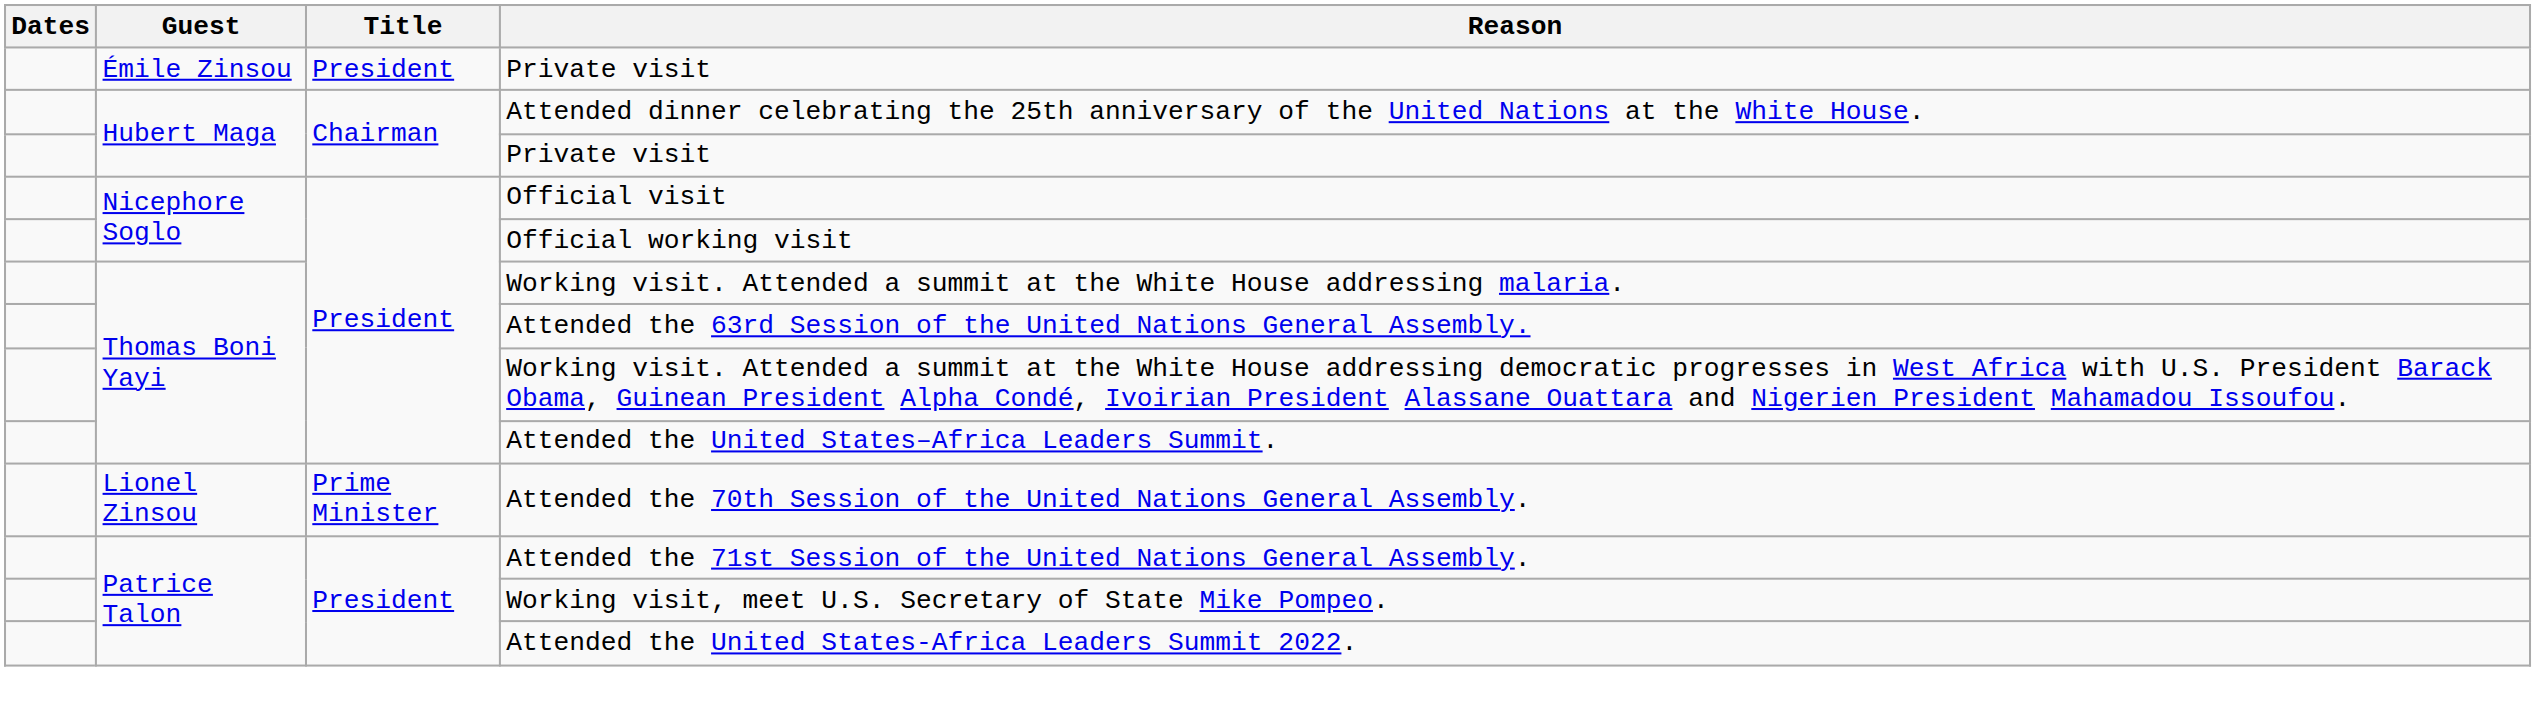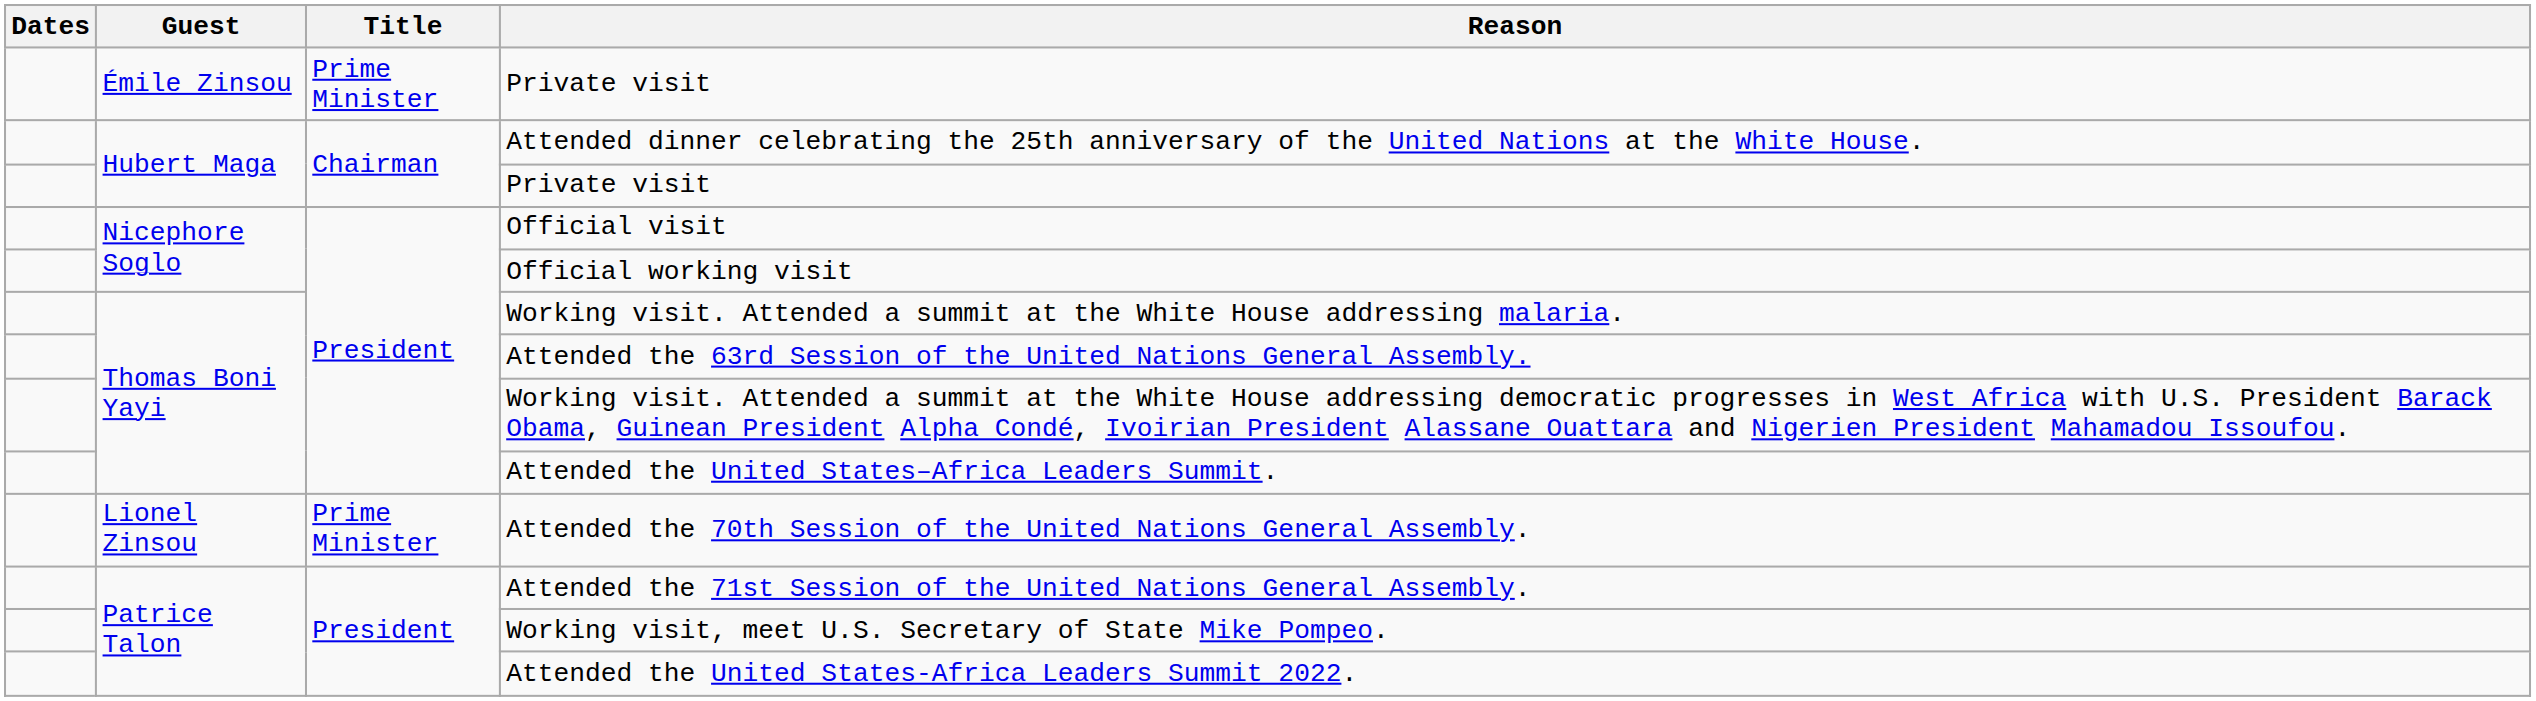(383, 69) President -> (375, 84) Prime Minister
